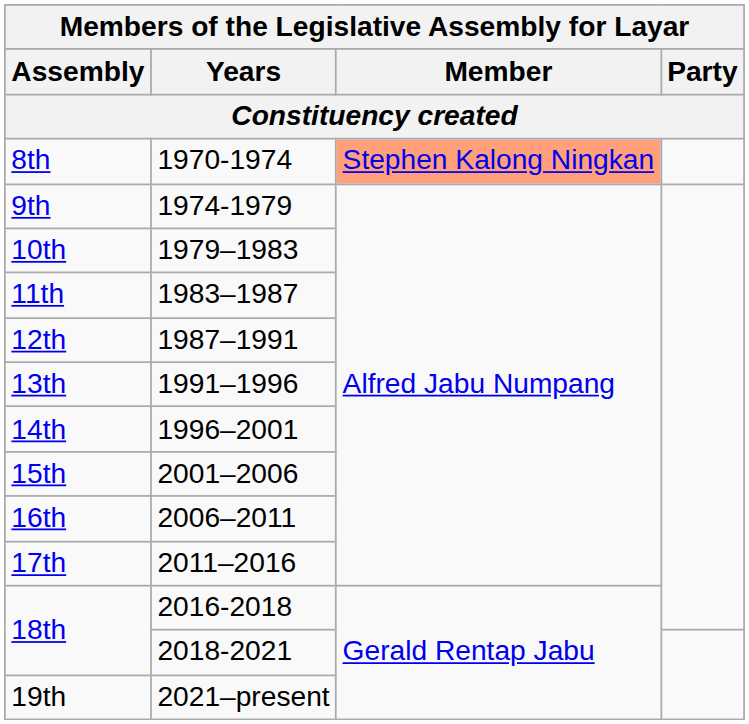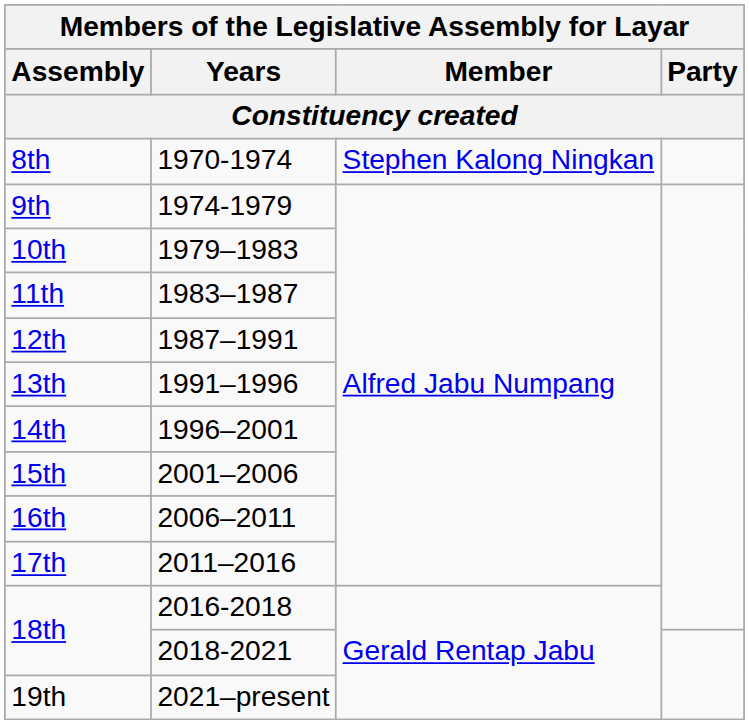(498, 160) lightsalmon background -> (498, 160) no background
